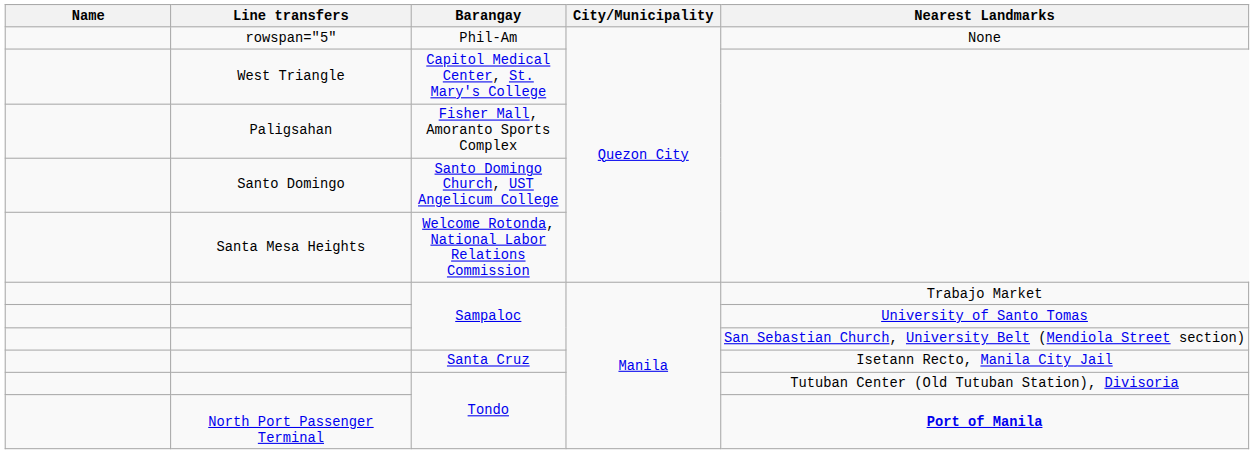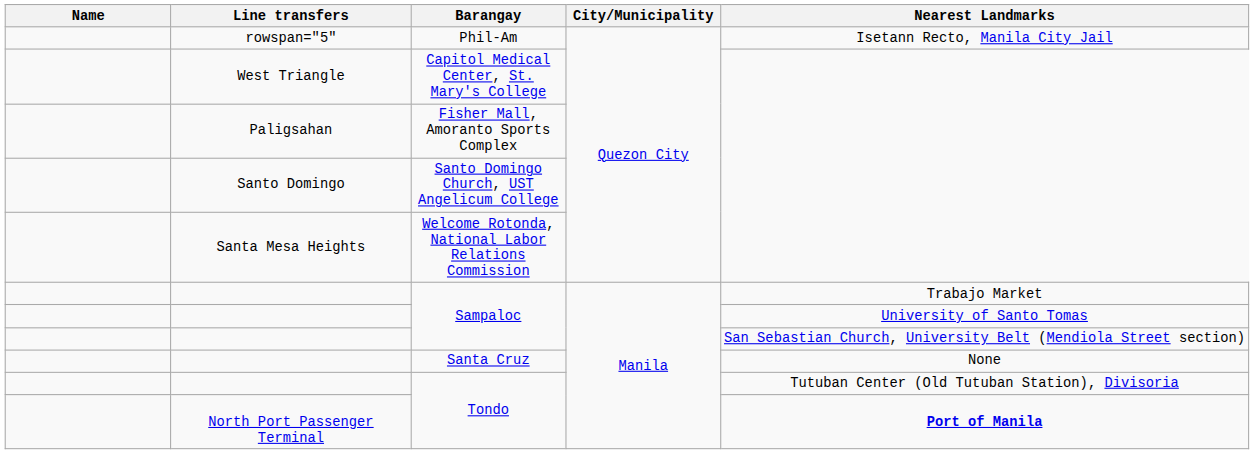(985, 38) None -> (985, 38) Isetann Recto, Manila City Jail
(985, 361) Isetann Recto, Manila City Jail -> (985, 361) None
